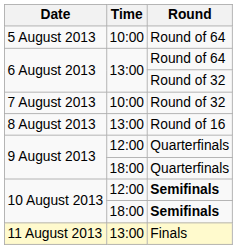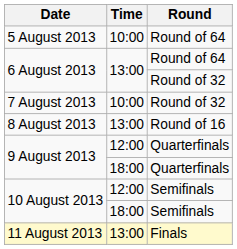(185, 189) bold -> (182, 189) normal
(185, 211) bold -> (182, 211) normal
